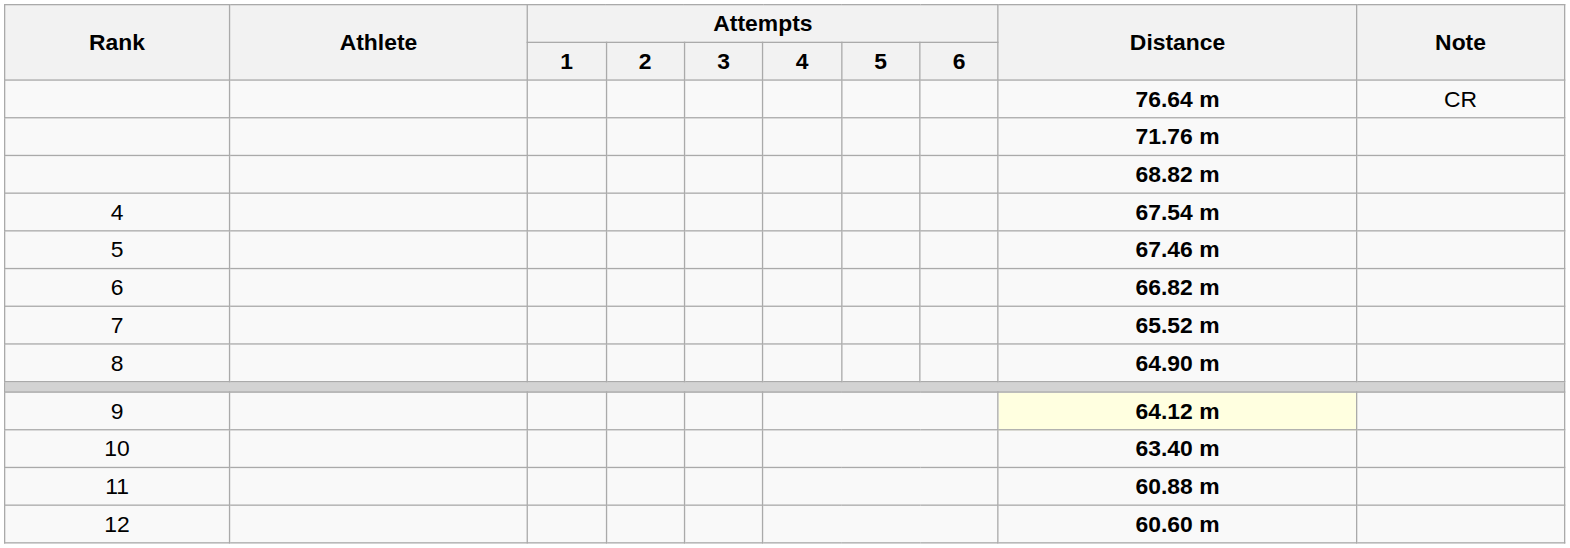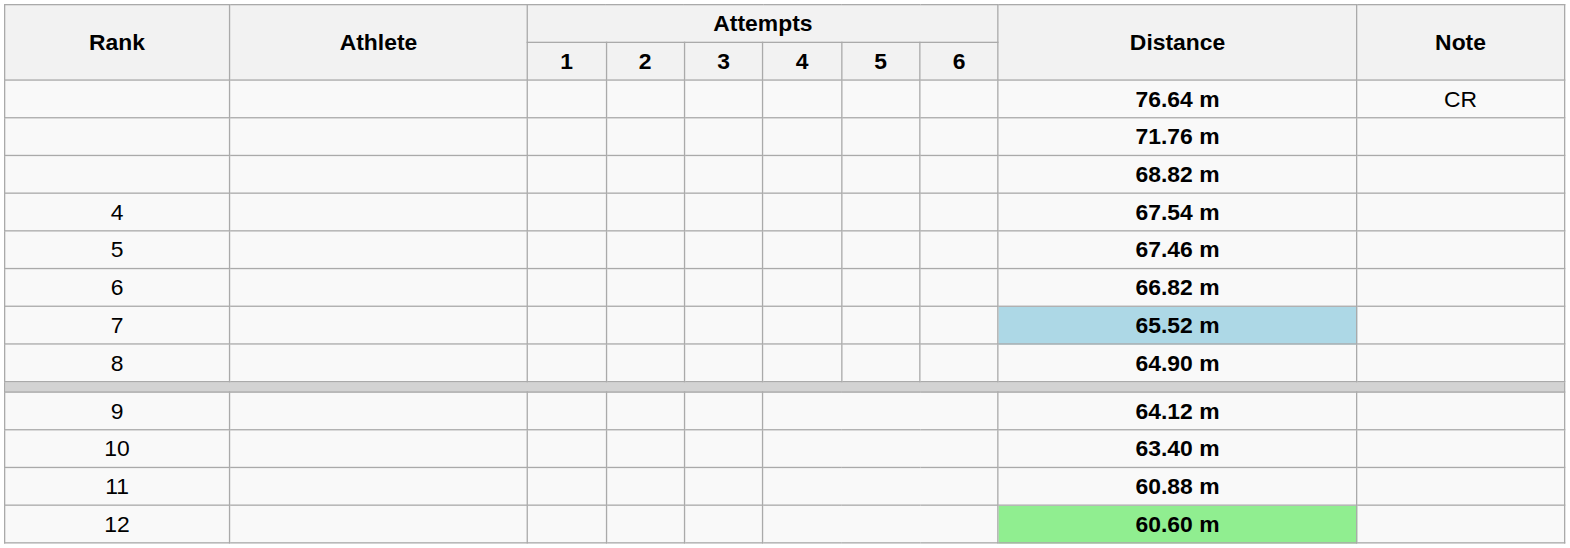(1178, 324) no background -> (1178, 324) lightblue background
(1178, 410) lightyellow background -> (1178, 410) no background
(1178, 524) no background -> (1178, 524) lightgreen background
